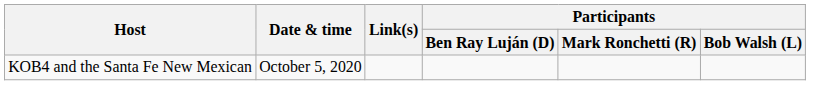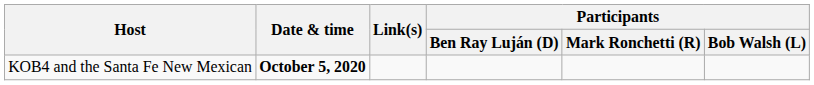(310, 67) normal -> (312, 67) bold
